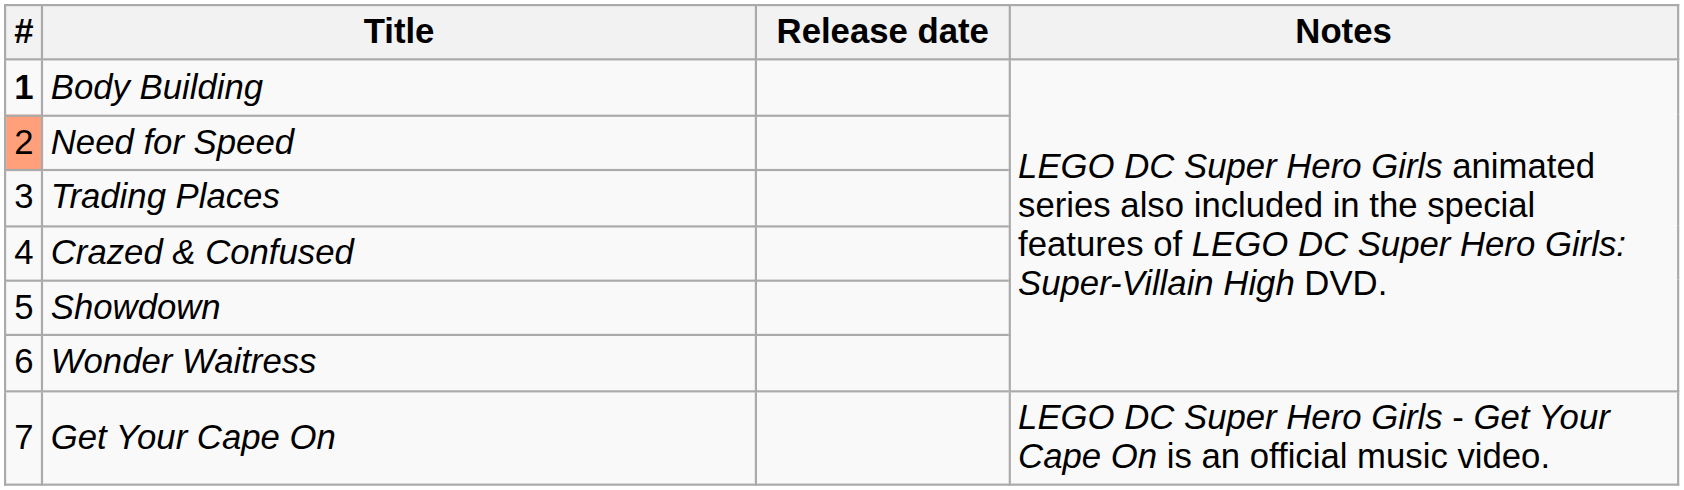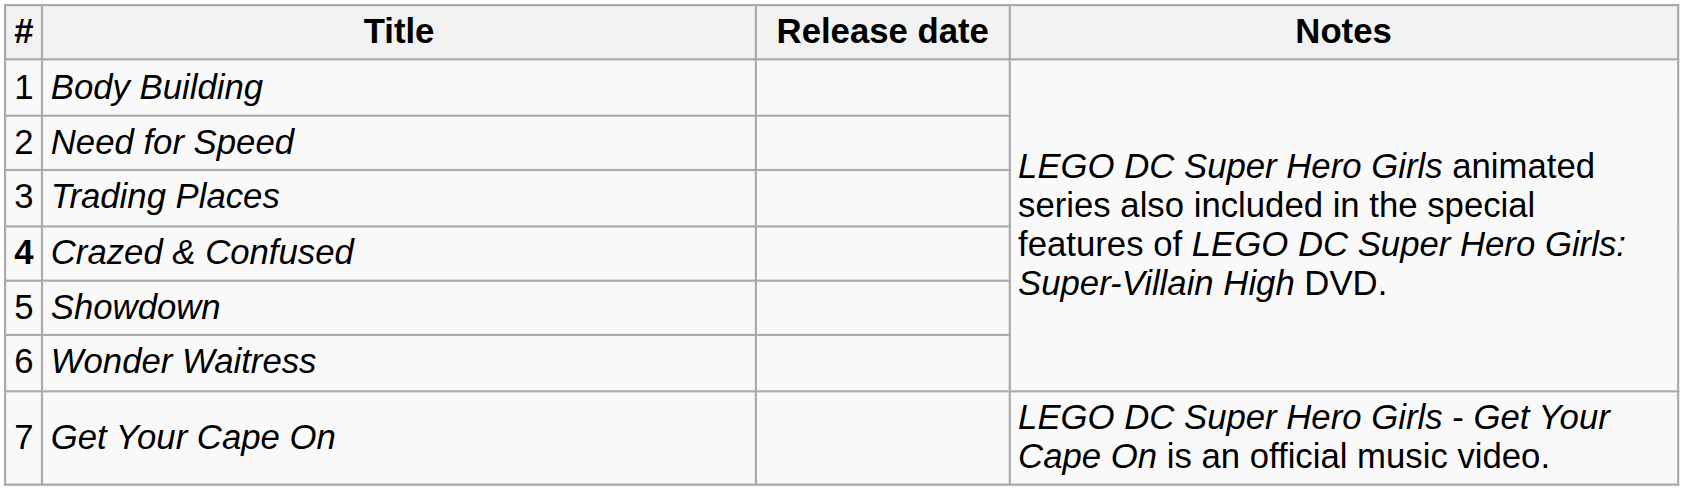(24, 87) bold -> (24, 87) normal
(24, 142) lightsalmon background -> (24, 142) no background
(24, 252) normal -> (24, 252) bold
